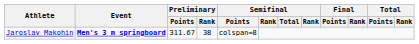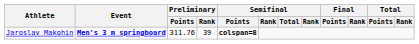(182, 33) 311.67 -> (182, 33) 311.76
(207, 33) 38 -> (207, 33) 39
(238, 33) normal -> (238, 33) bold
